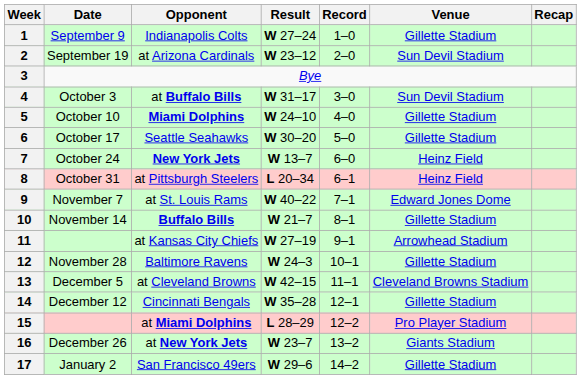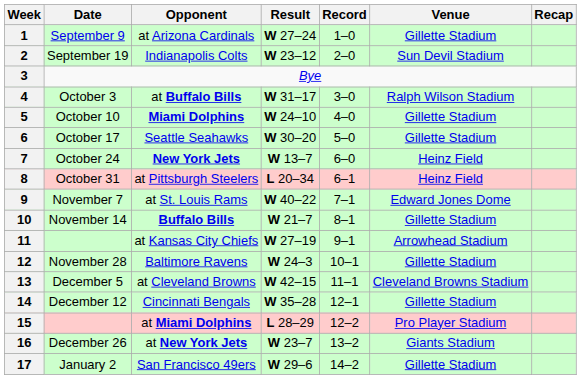(196, 35) Indianapolis Colts -> (196, 35) at Arizona Cardinals
(196, 55) at Arizona Cardinals -> (196, 55) Indianapolis Colts
(451, 96) Sun Devil Stadium -> (451, 96) Ralph Wilson Stadium
